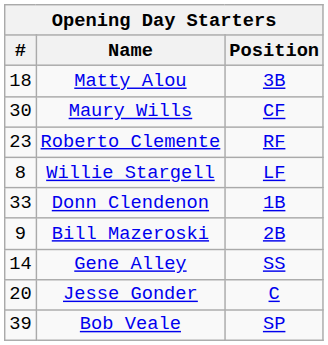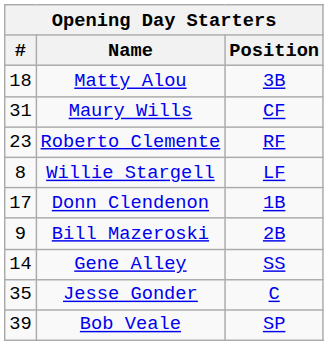(20, 112) 30 -> (20, 112) 31
(20, 203) 33 -> (20, 203) 17
(20, 295) 20 -> (20, 295) 35
